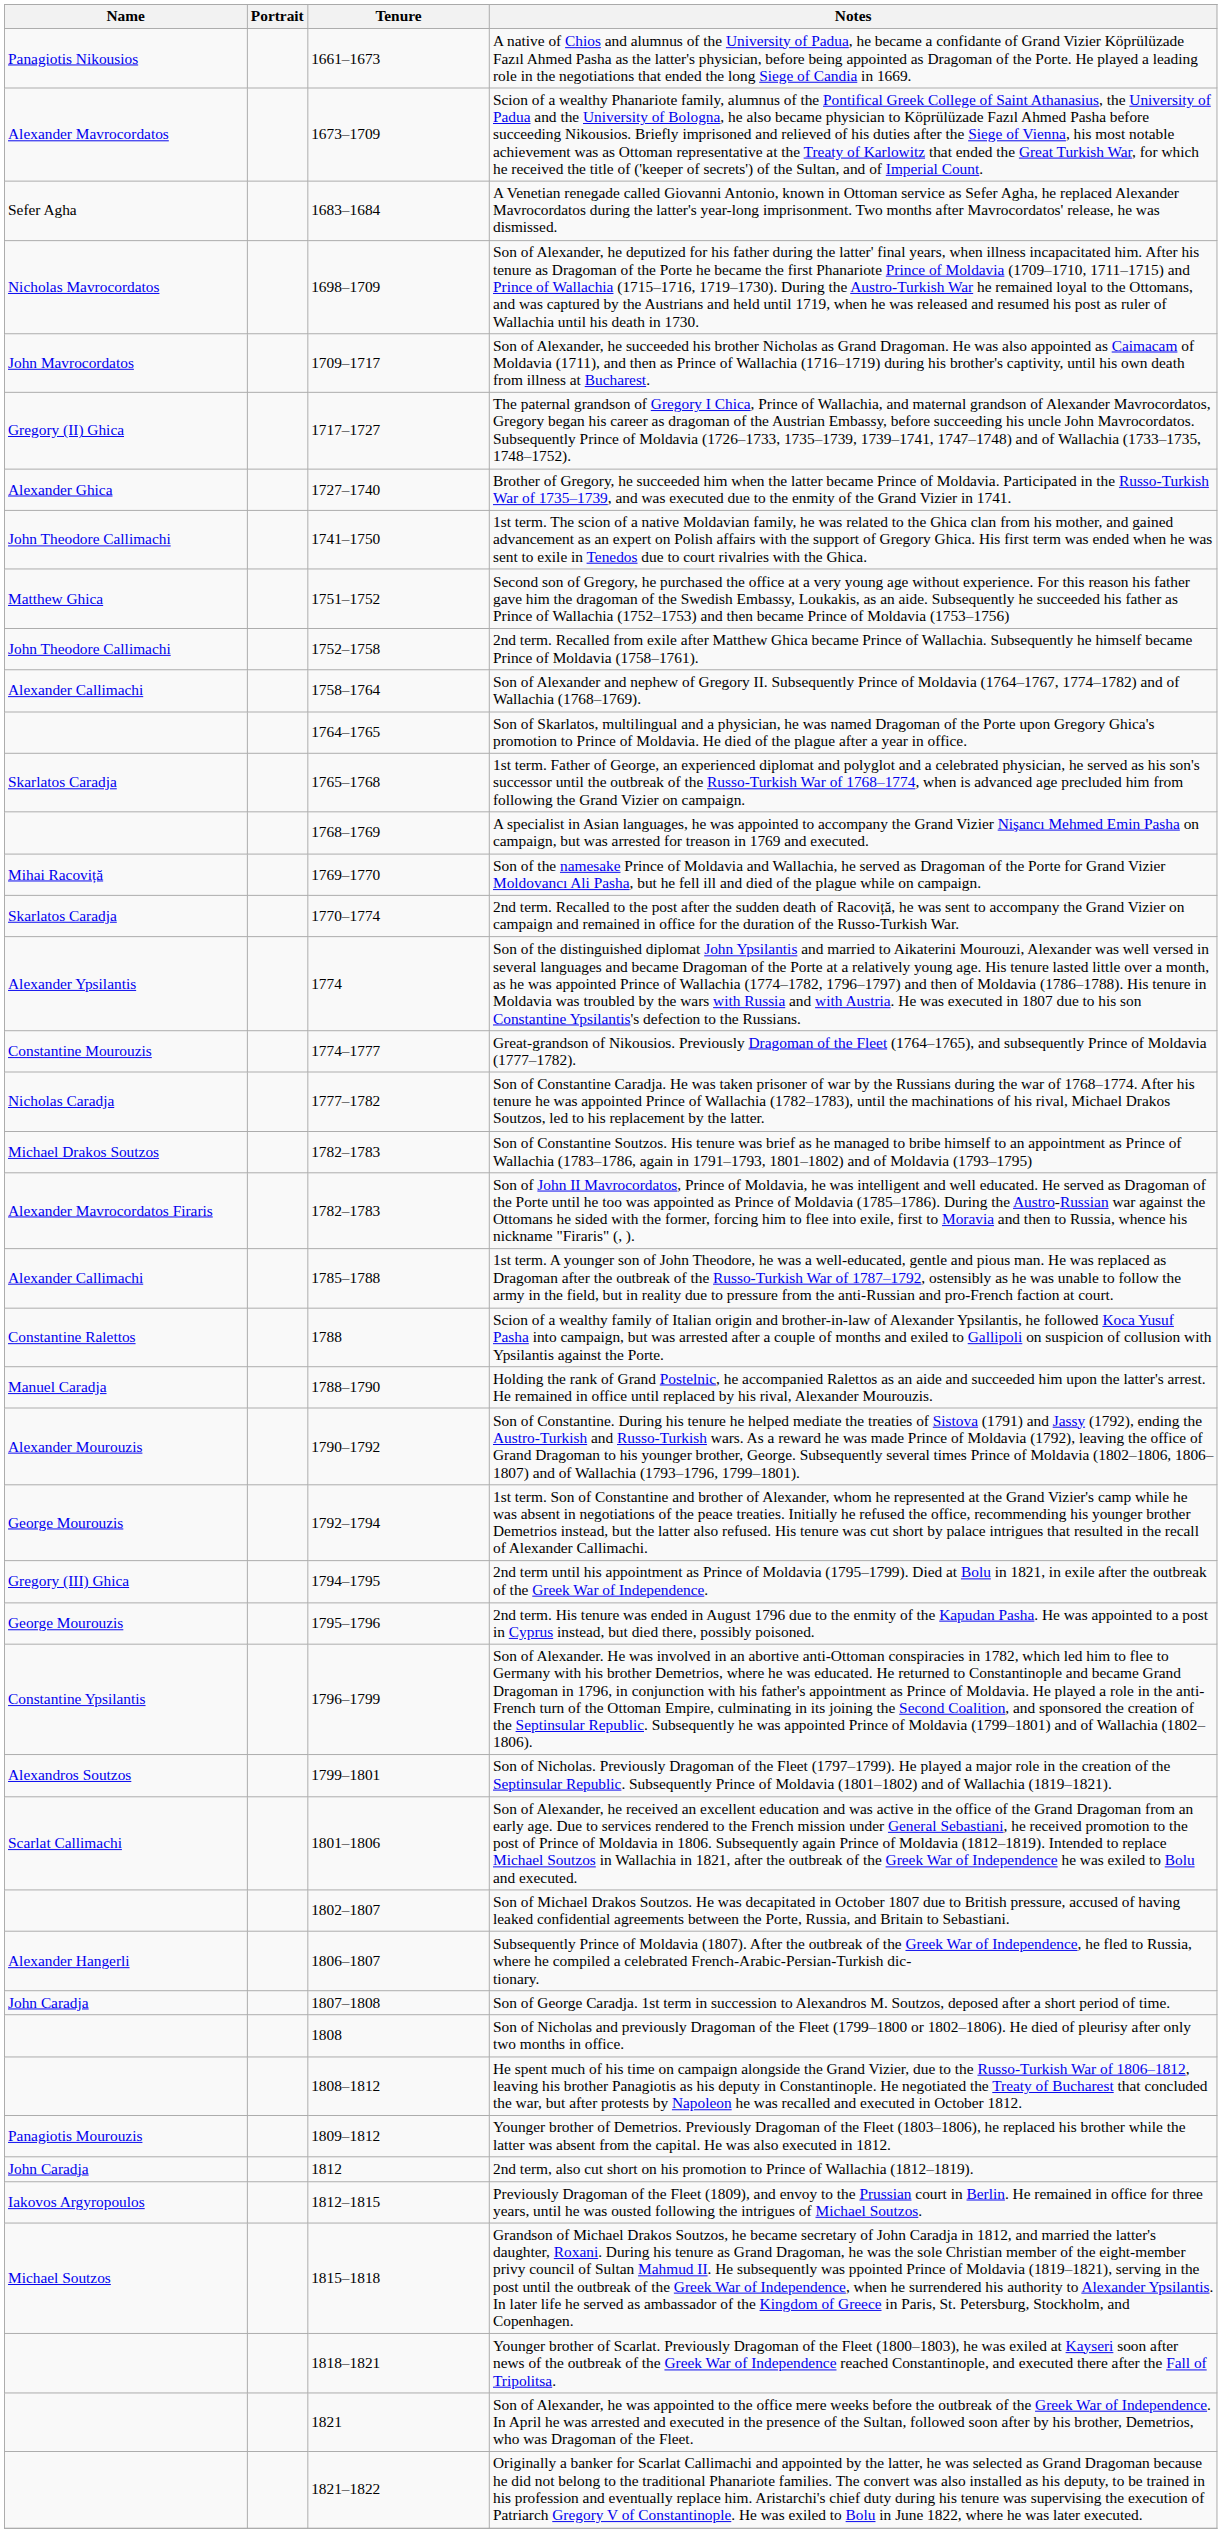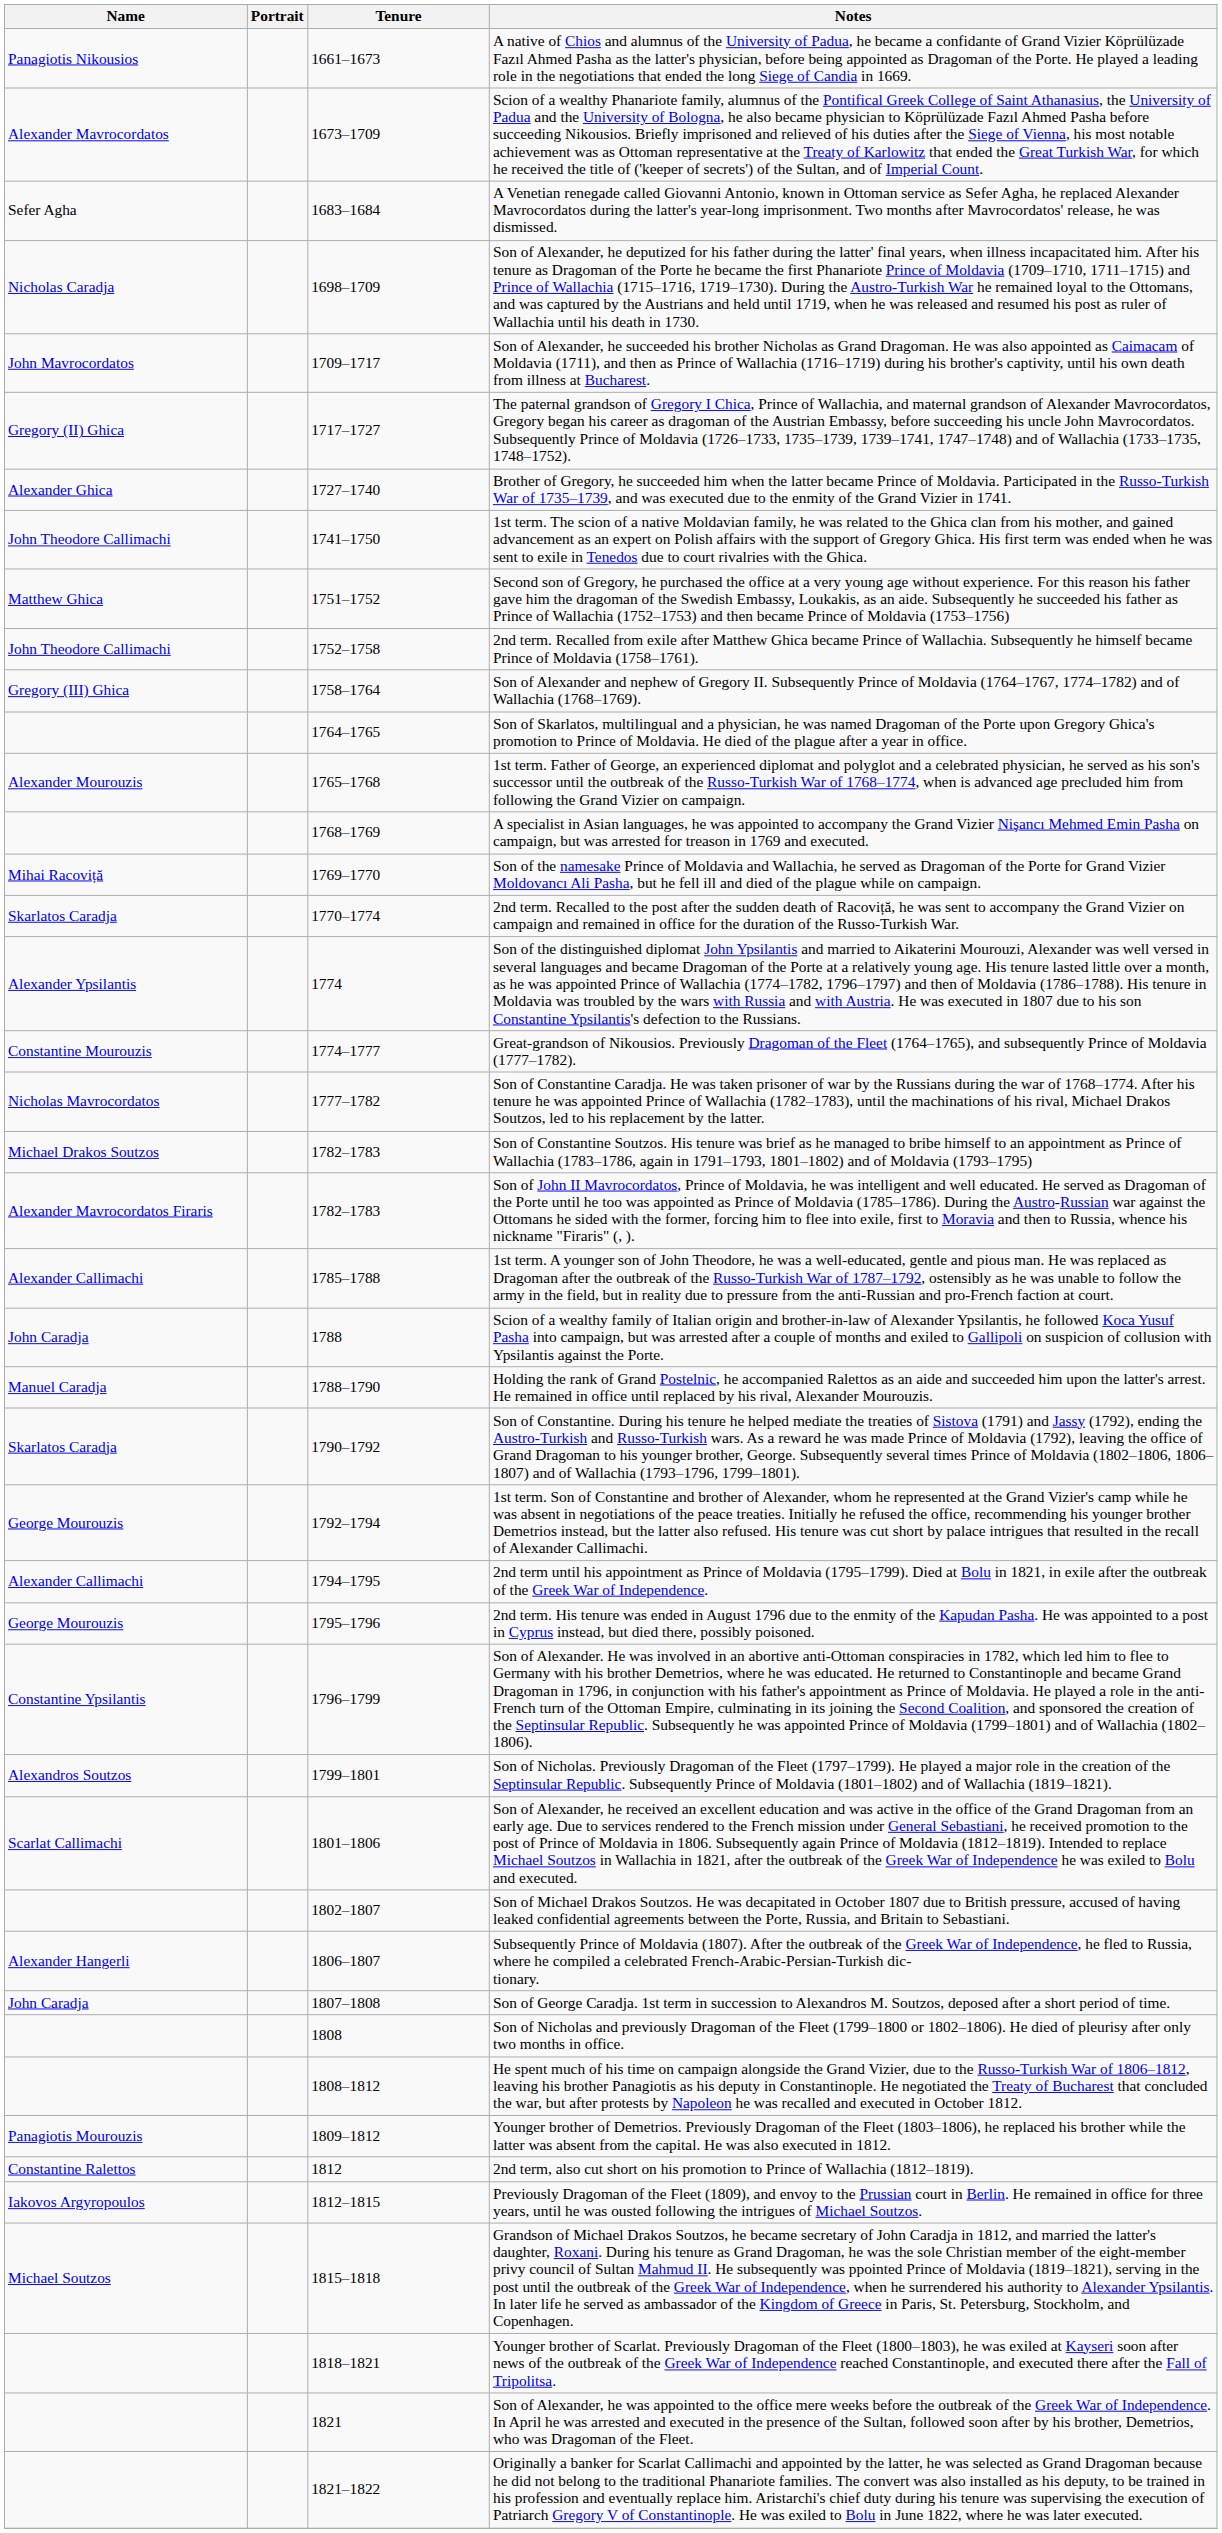(84, 286) Nicholas Mavrocordatos -> (61, 286) Nicholas Caradja
(76, 690) Alexander Callimachi -> (69, 690) Gregory (III) Ghica
(62, 782) Skarlatos Caradja -> (75, 782) Alexander Mourouzis
(61, 1101) Nicholas Caradja -> (84, 1101) Nicholas Mavrocordatos
(72, 1337) Constantine Ralettos -> (48, 1337) John Caradja
(75, 1446) Alexander Mourouzis -> (62, 1446) Skarlatos Caradja
(69, 1581) Gregory (III) Ghica -> (76, 1581) Alexander Callimachi
(48, 2169) John Caradja -> (72, 2169) Constantine Ralettos
